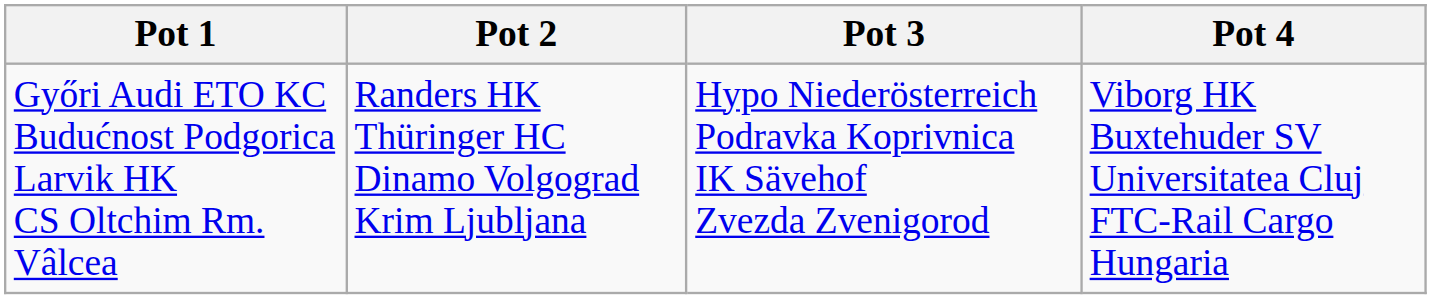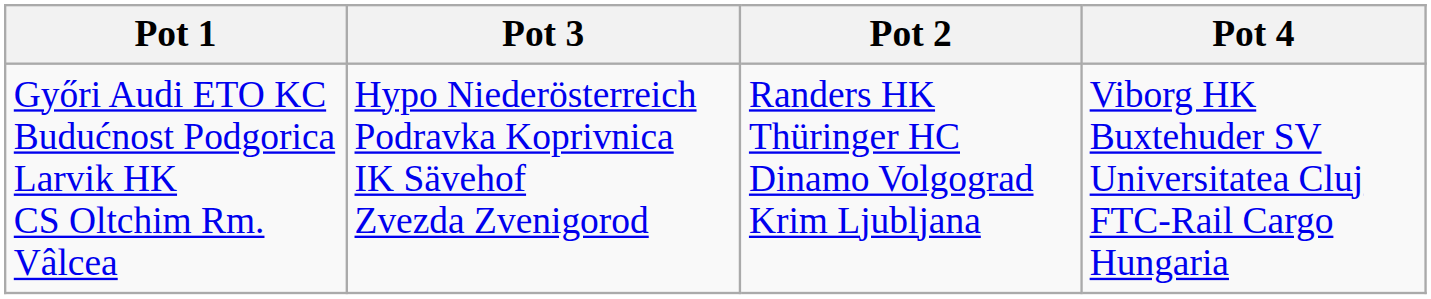columns swapped: (516, 34) <-> (884, 34)
